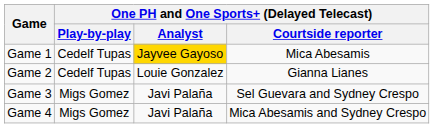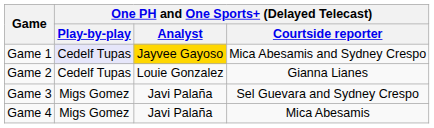(94, 53) no background -> (94, 53) lavender background
(328, 53) Mica Abesamis -> (328, 53) Mica Abesamis and Sydney Crespo
(328, 113) Mica Abesamis and Sydney Crespo -> (328, 113) Mica Abesamis
